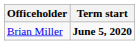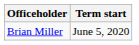(102, 31) bold -> (101, 31) normal
